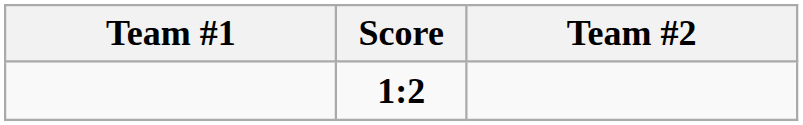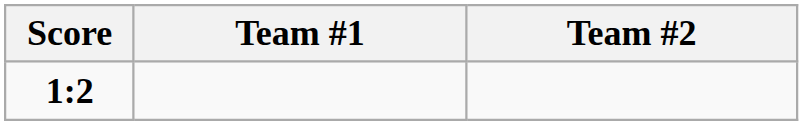columns swapped: (171, 33) <-> (401, 33)
